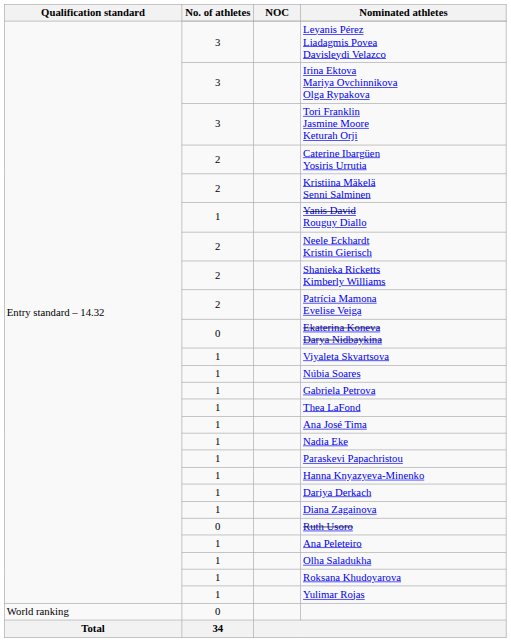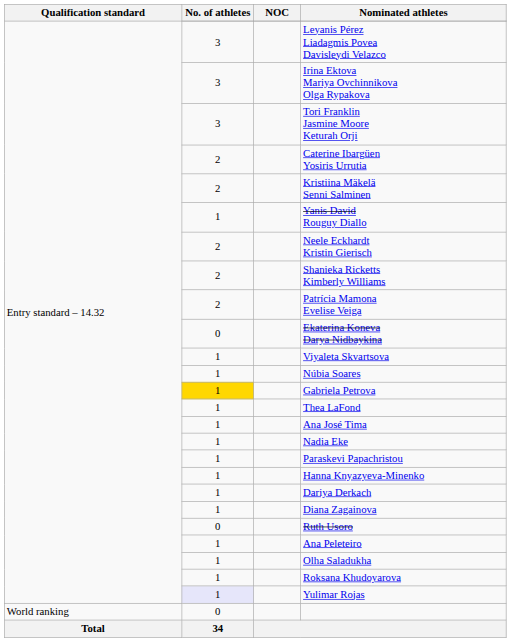(218, 390) no background -> (218, 390) gold background
(218, 594) no background -> (218, 594) lavender background
